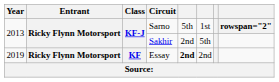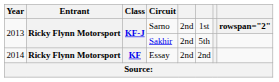(187, 25) 5th -> (187, 25) 2nd
(15, 55) 2019 -> (15, 55) 2014
(187, 55) bold -> (187, 55) normal
